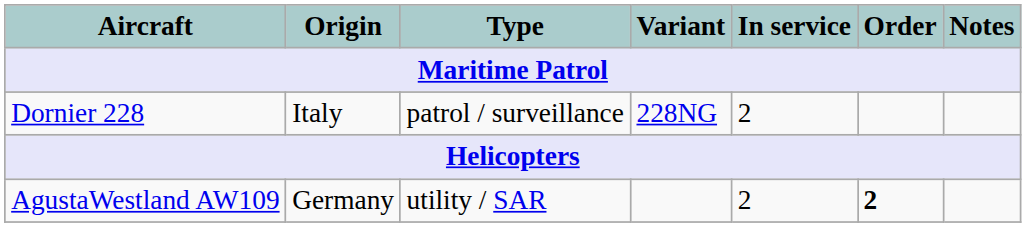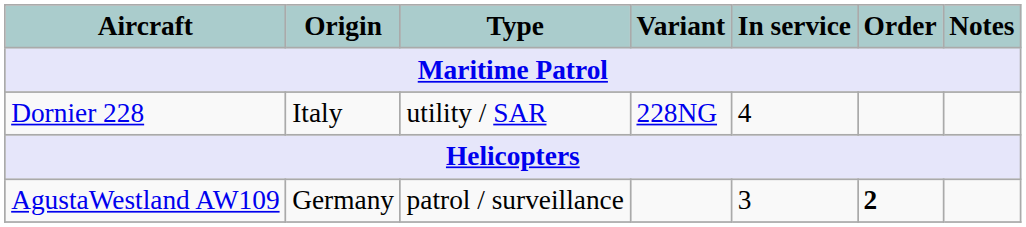(515, 112) patrol / surveillance -> (477, 112) utility / SAR
(745, 112) 2 -> (745, 112) 4
(477, 199) utility / SAR -> (515, 199) patrol / surveillance
(745, 199) 2 -> (745, 199) 3
